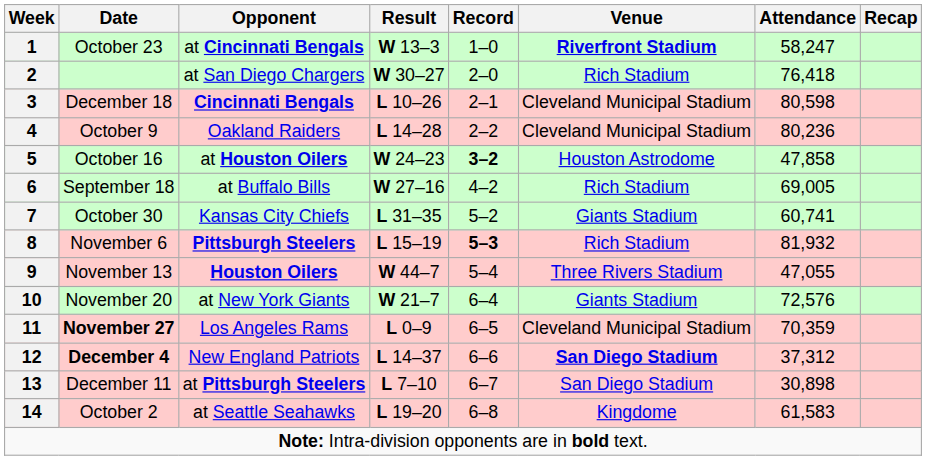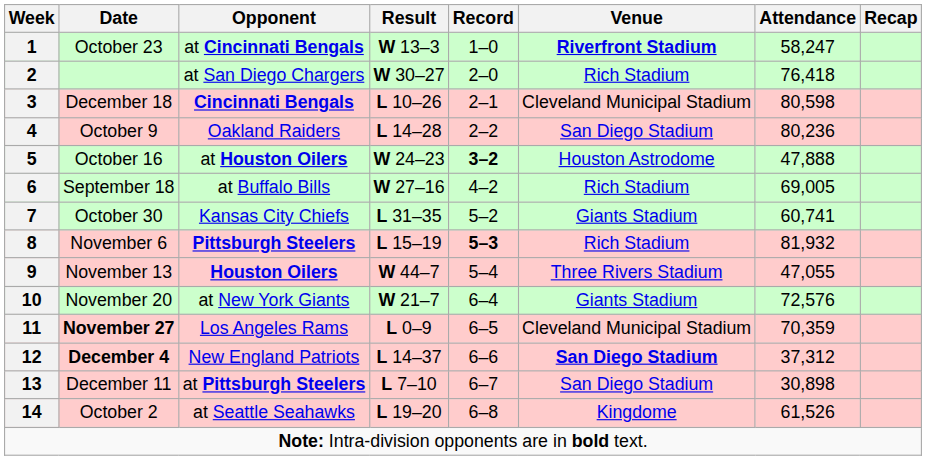(637, 131) Cleveland Municipal Stadium -> (637, 131) San Diego Stadium
(808, 159) 47,858 -> (808, 159) 47,888
(808, 412) 61,583 -> (808, 412) 61,526
